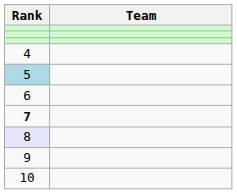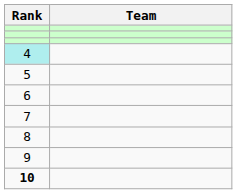(27, 54) no background -> (27, 54) paleturquoise background
(27, 75) lightblue background -> (27, 75) no background
(27, 116) bold -> (27, 116) normal
(27, 137) lavender background -> (27, 137) no background
(27, 178) normal -> (27, 178) bold
